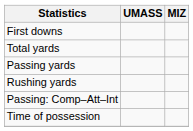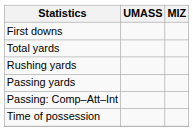rows swapped: (42, 83) <-> (41, 65)
